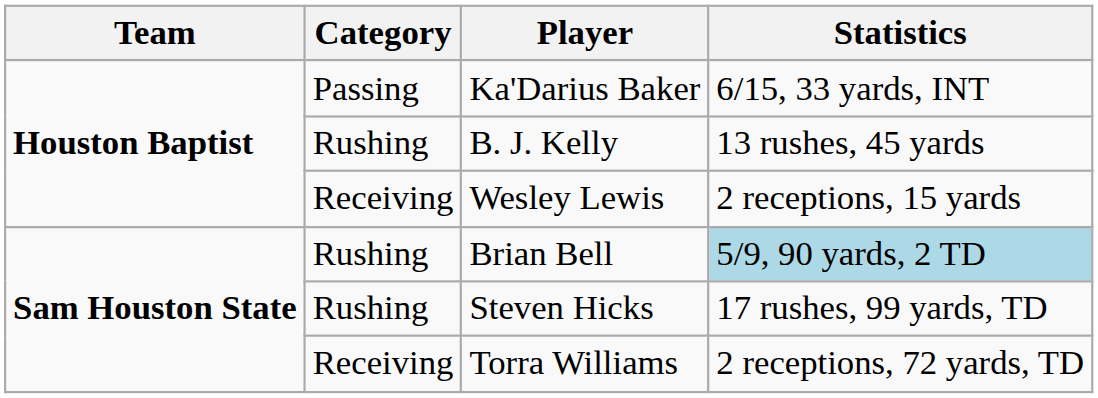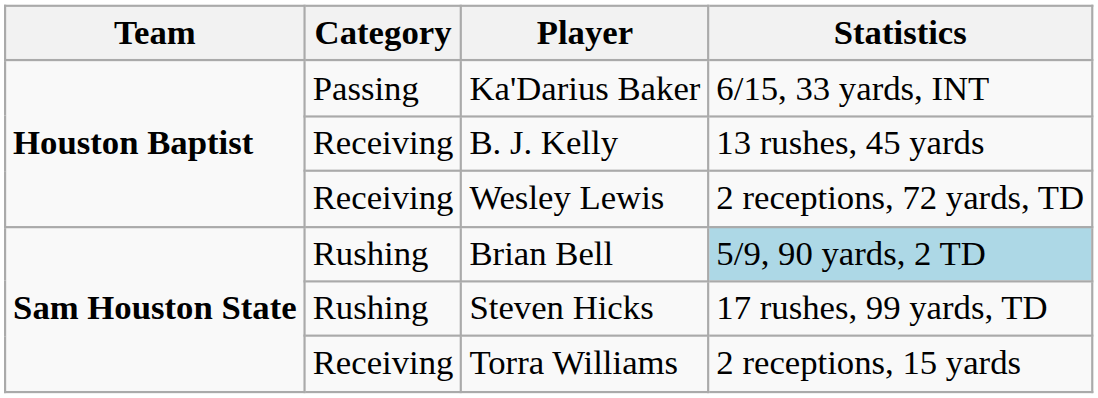(371, 142) Rushing -> (383, 142) Receiving
(869, 197) 2 receptions, 15 yards -> (900, 197) 2 receptions, 72 yards, TD
(900, 363) 2 receptions, 72 yards, TD -> (869, 363) 2 receptions, 15 yards
